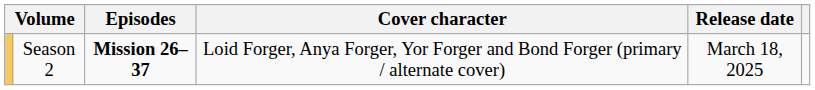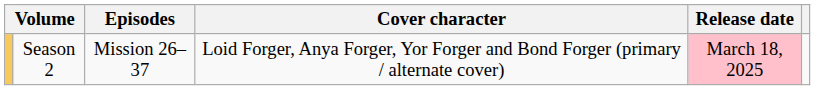(141, 59) bold -> (140, 59) normal
(745, 59) no background -> (745, 59) pink background
